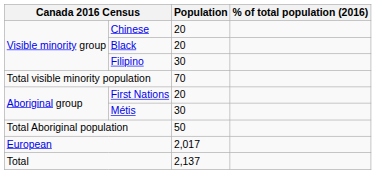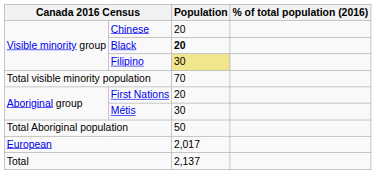(180, 45) normal -> (180, 45) bold
(180, 62) no background -> (180, 62) khaki background
